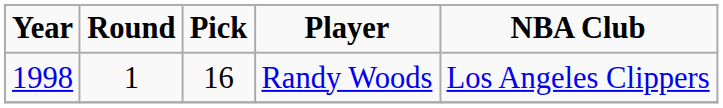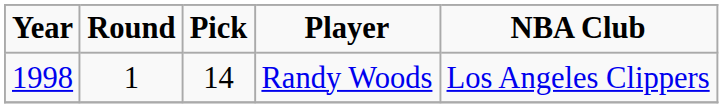(218, 77) 16 -> (218, 77) 14
